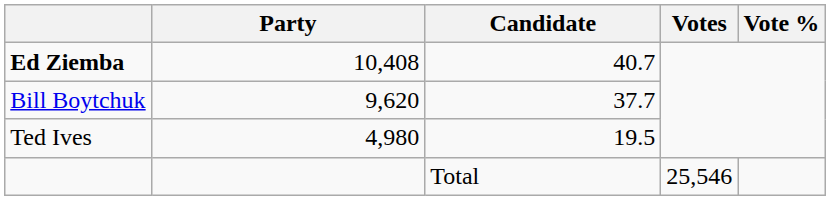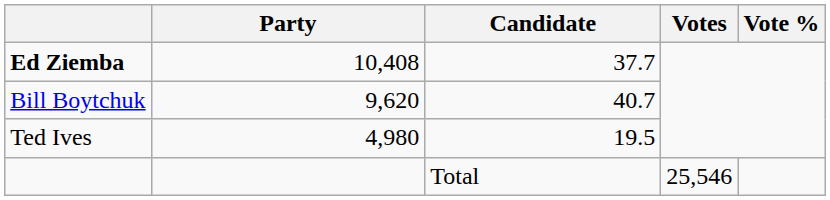(634, 61) 40.7 -> (634, 61) 37.7
(634, 99) 37.7 -> (634, 99) 40.7
